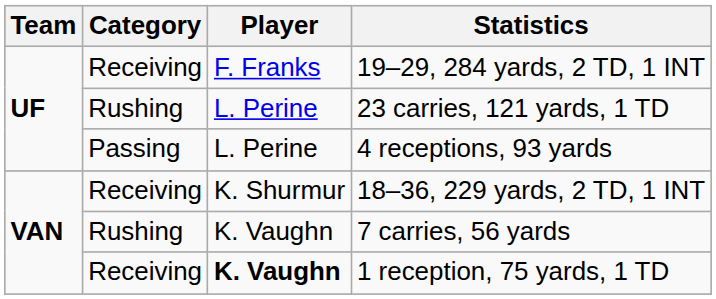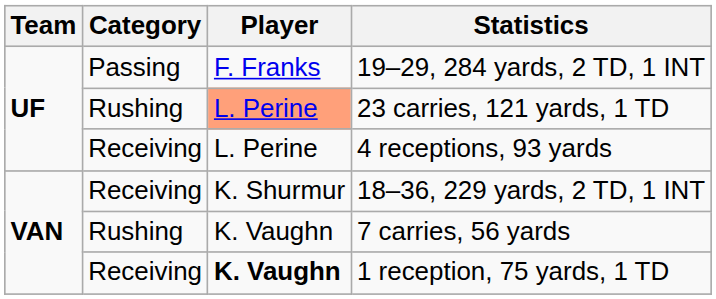(145, 67) Receiving -> (134, 67) Passing
(266, 108) no background -> (266, 108) lightsalmon background
(134, 149) Passing -> (145, 149) Receiving
